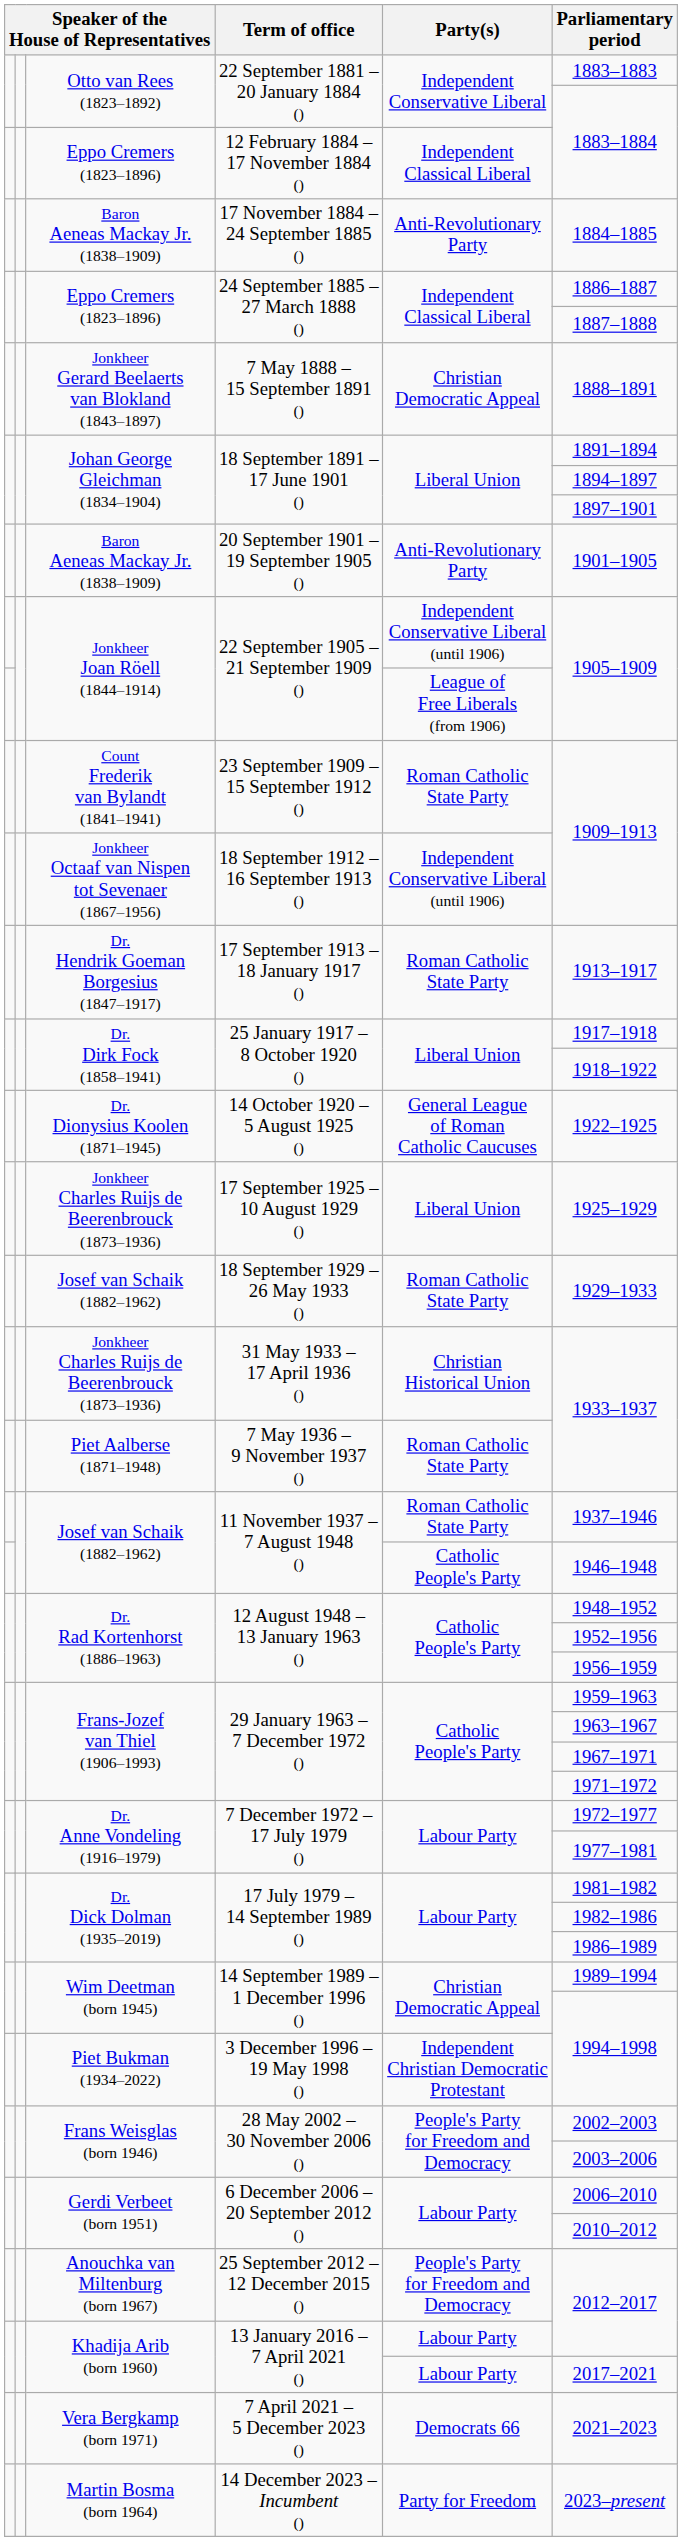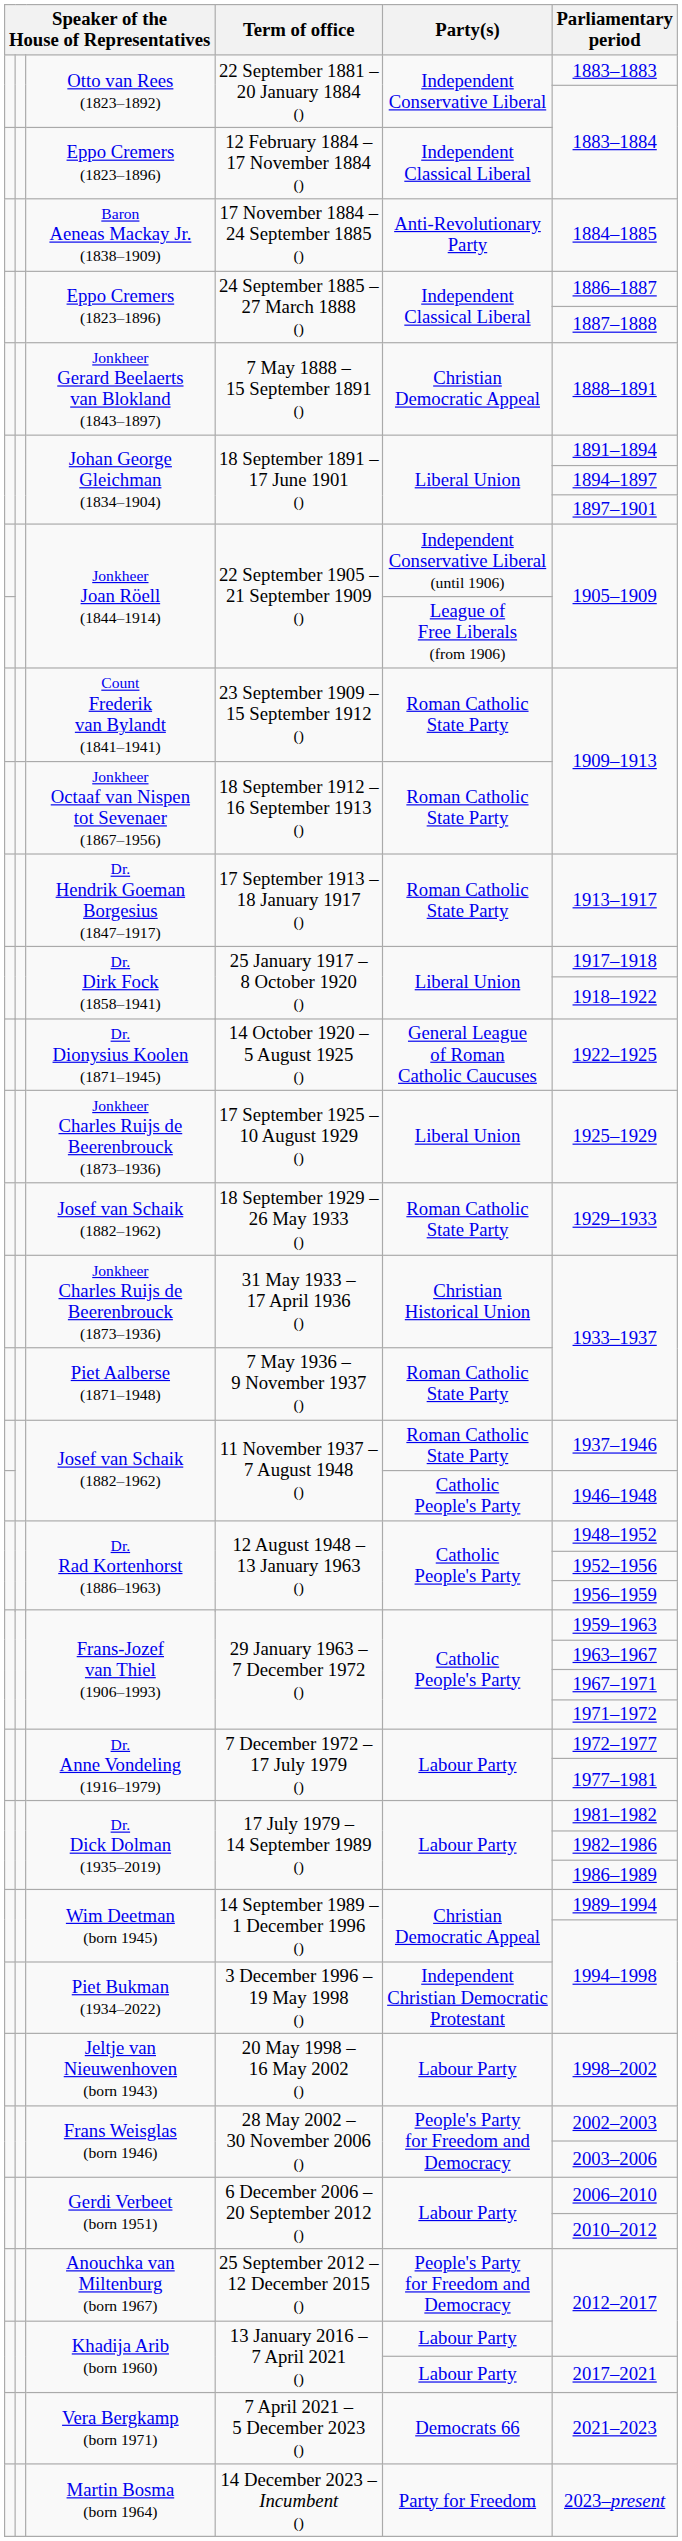- row: (120, 561)
(467, 879) Independent Conservative Liberal (until 1906) -> (467, 807) Roman Catholic State Party
+ row: (120, 2069)
